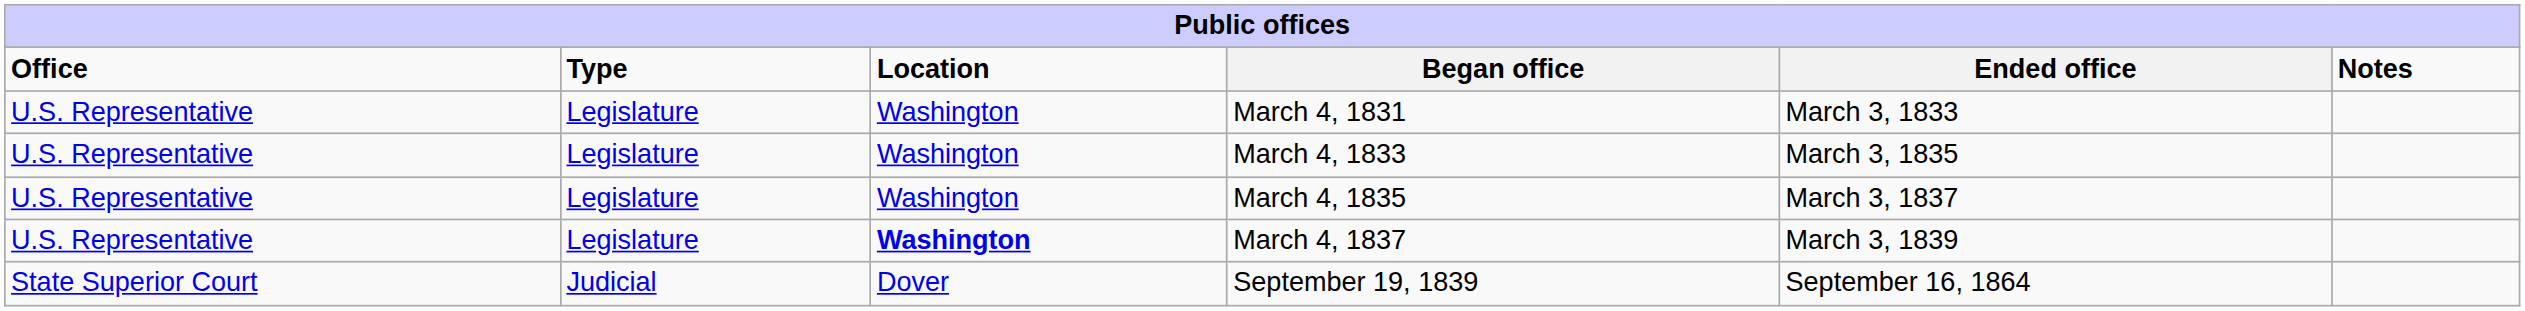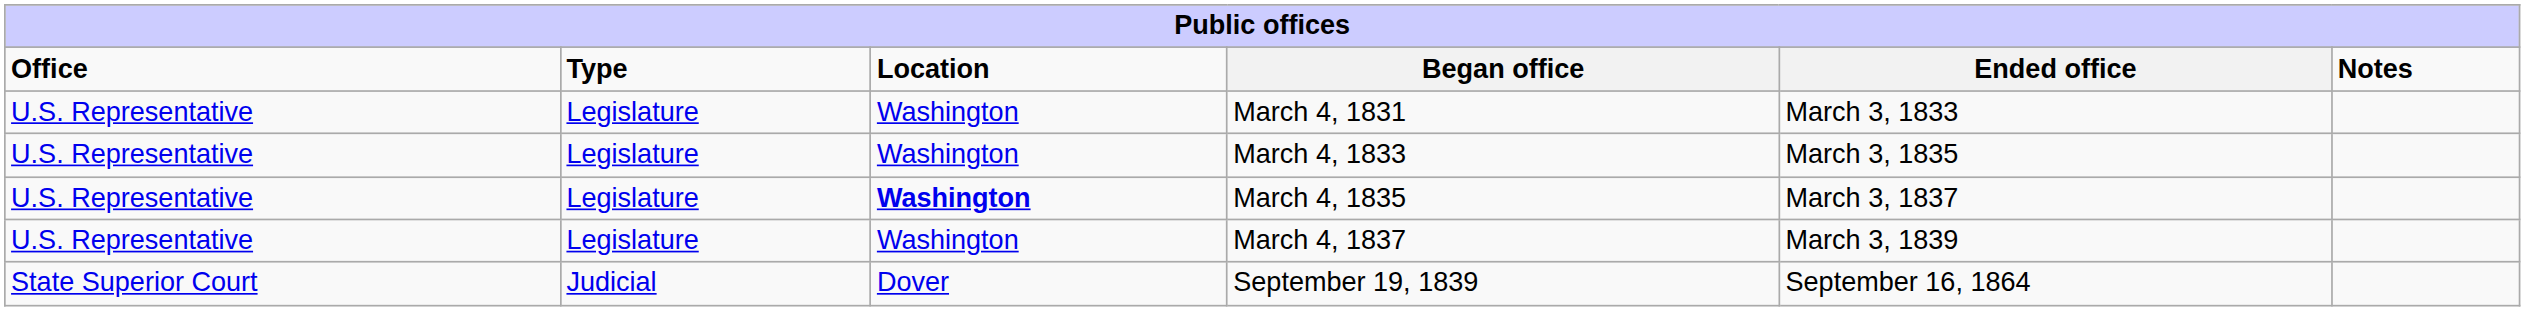(948, 197) normal -> (954, 197) bold
(954, 240) bold -> (948, 240) normal
